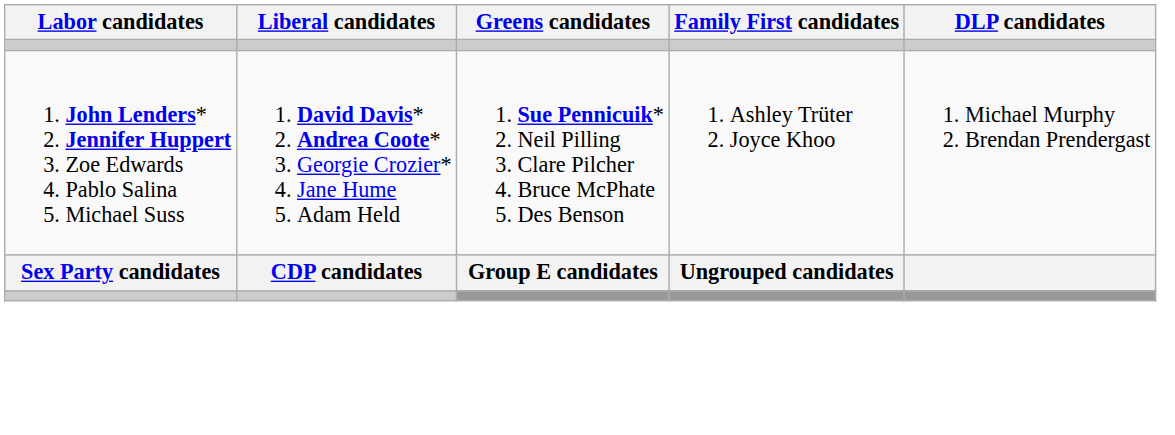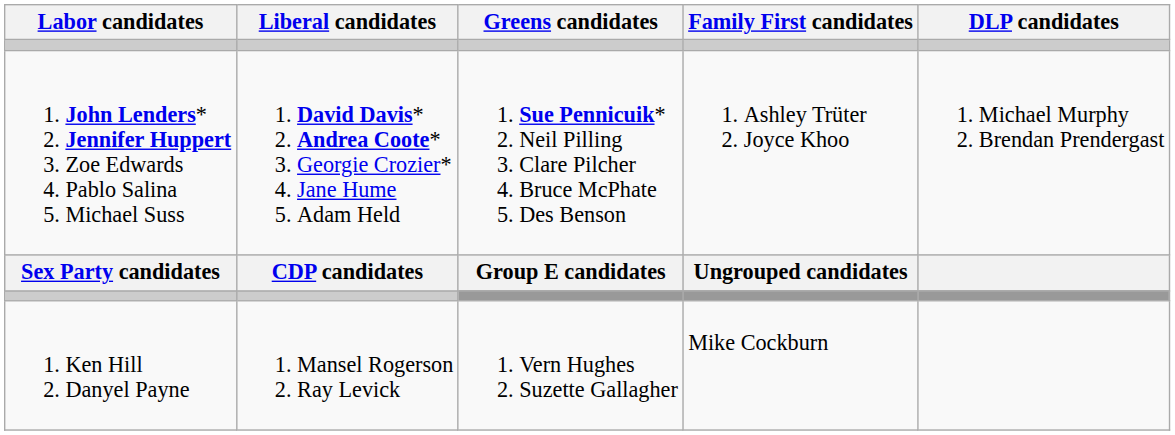+ row: (121, 378)
